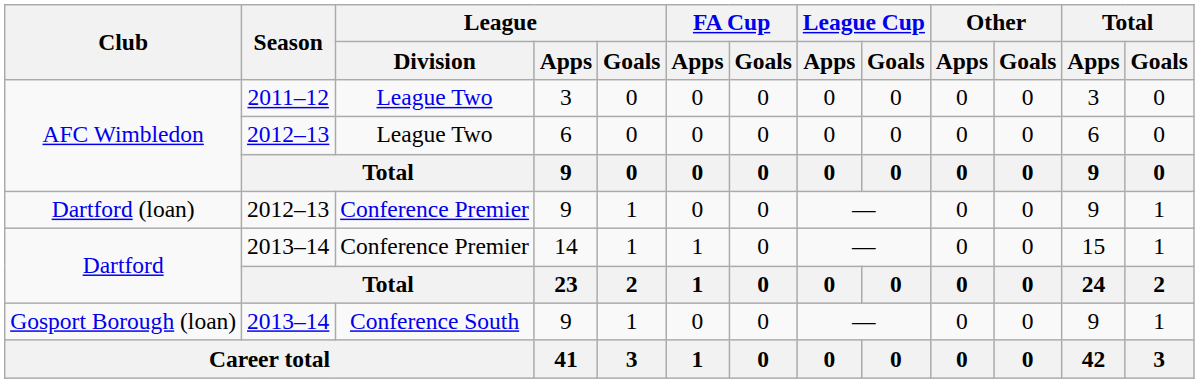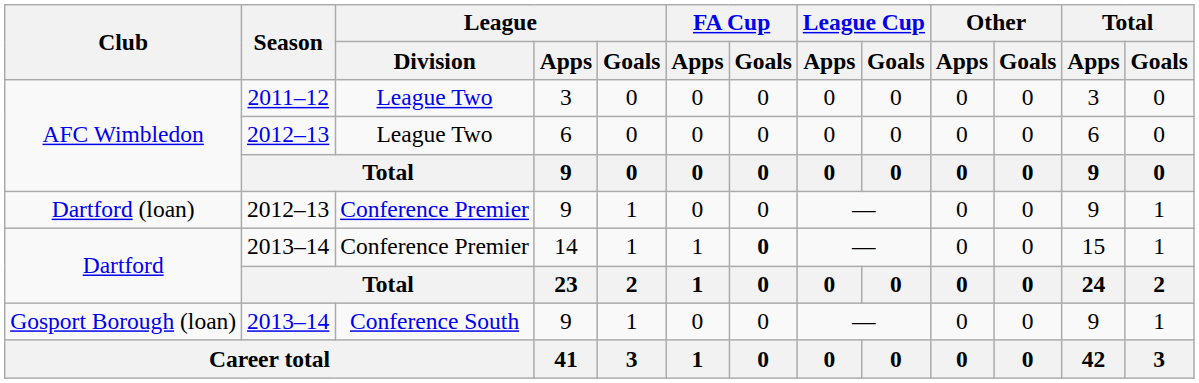(763, 246) normal -> (763, 246) bold
